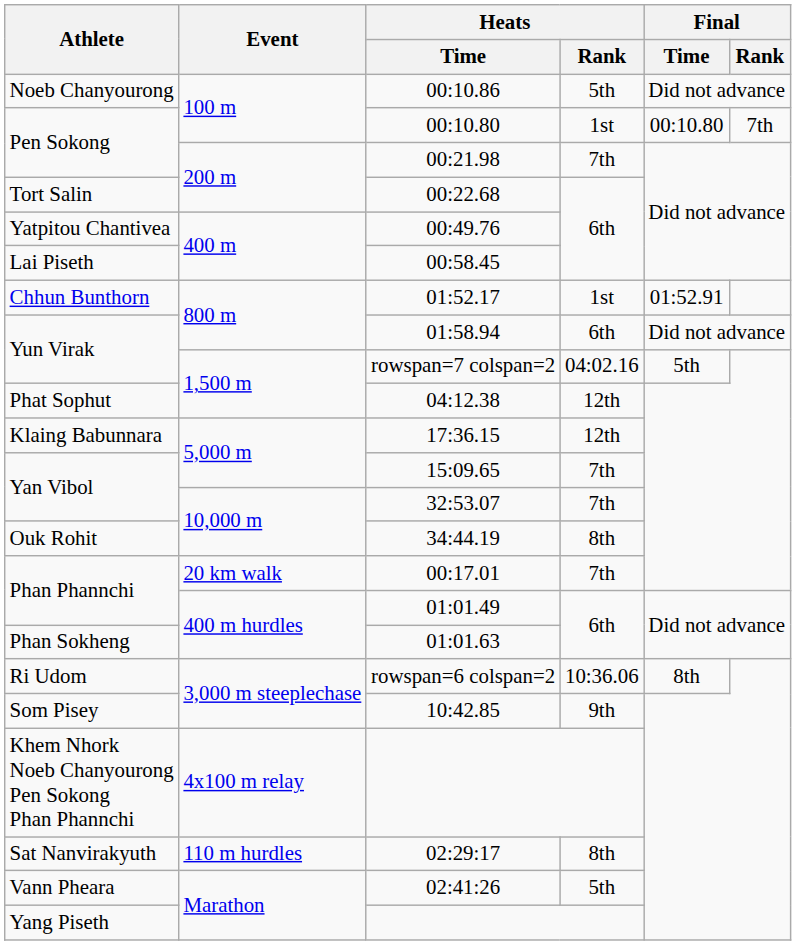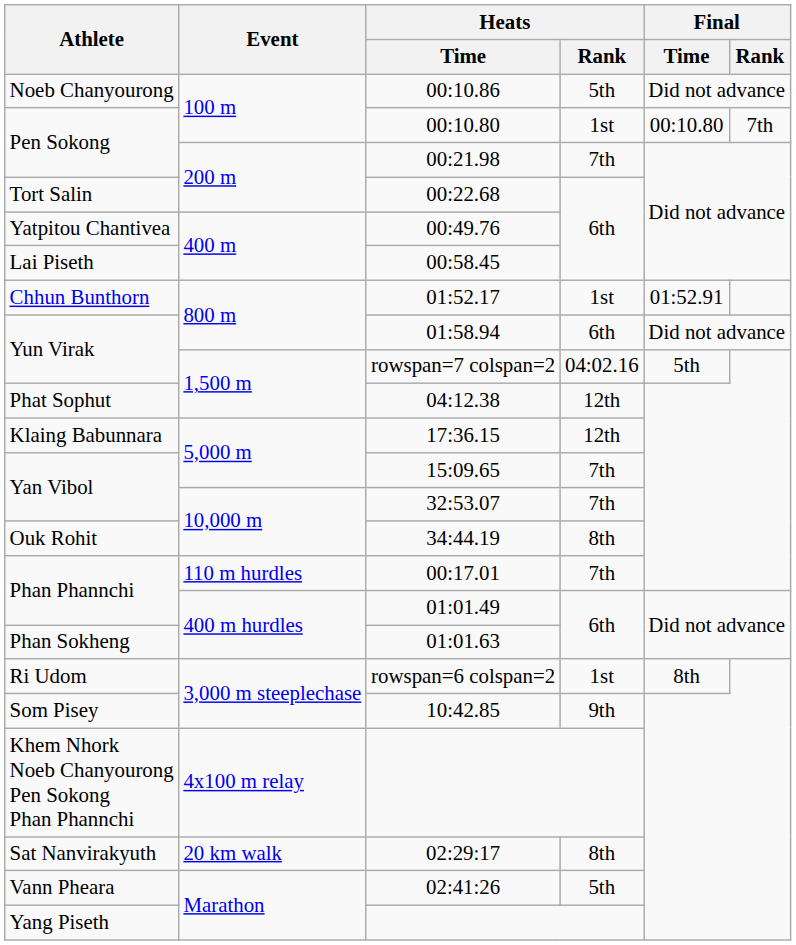(233, 573) 20 km walk -> (243, 573) 110 m hurdles
(602, 676) 10:36.06 -> (602, 676) 1st
(243, 853) 110 m hurdles -> (233, 853) 20 km walk
